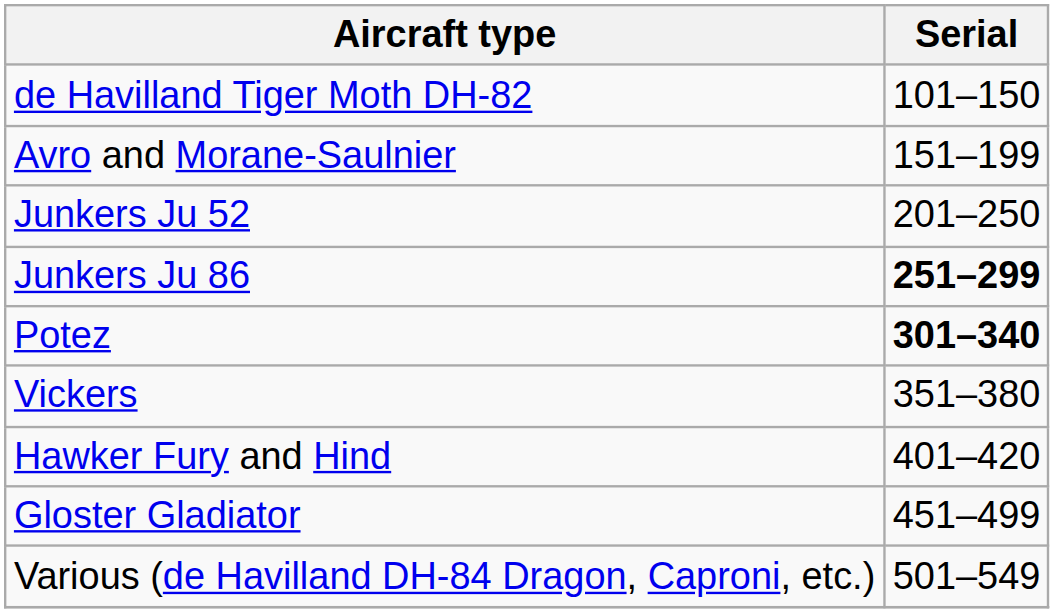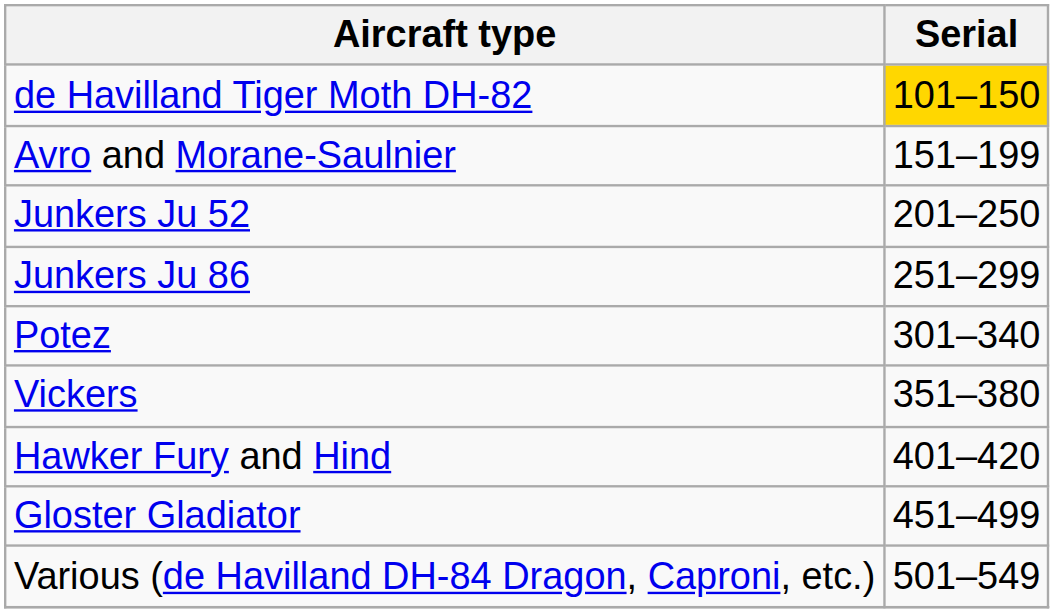(967, 94) no background -> (967, 94) gold background
(967, 275) bold -> (967, 275) normal
(967, 335) bold -> (967, 335) normal
